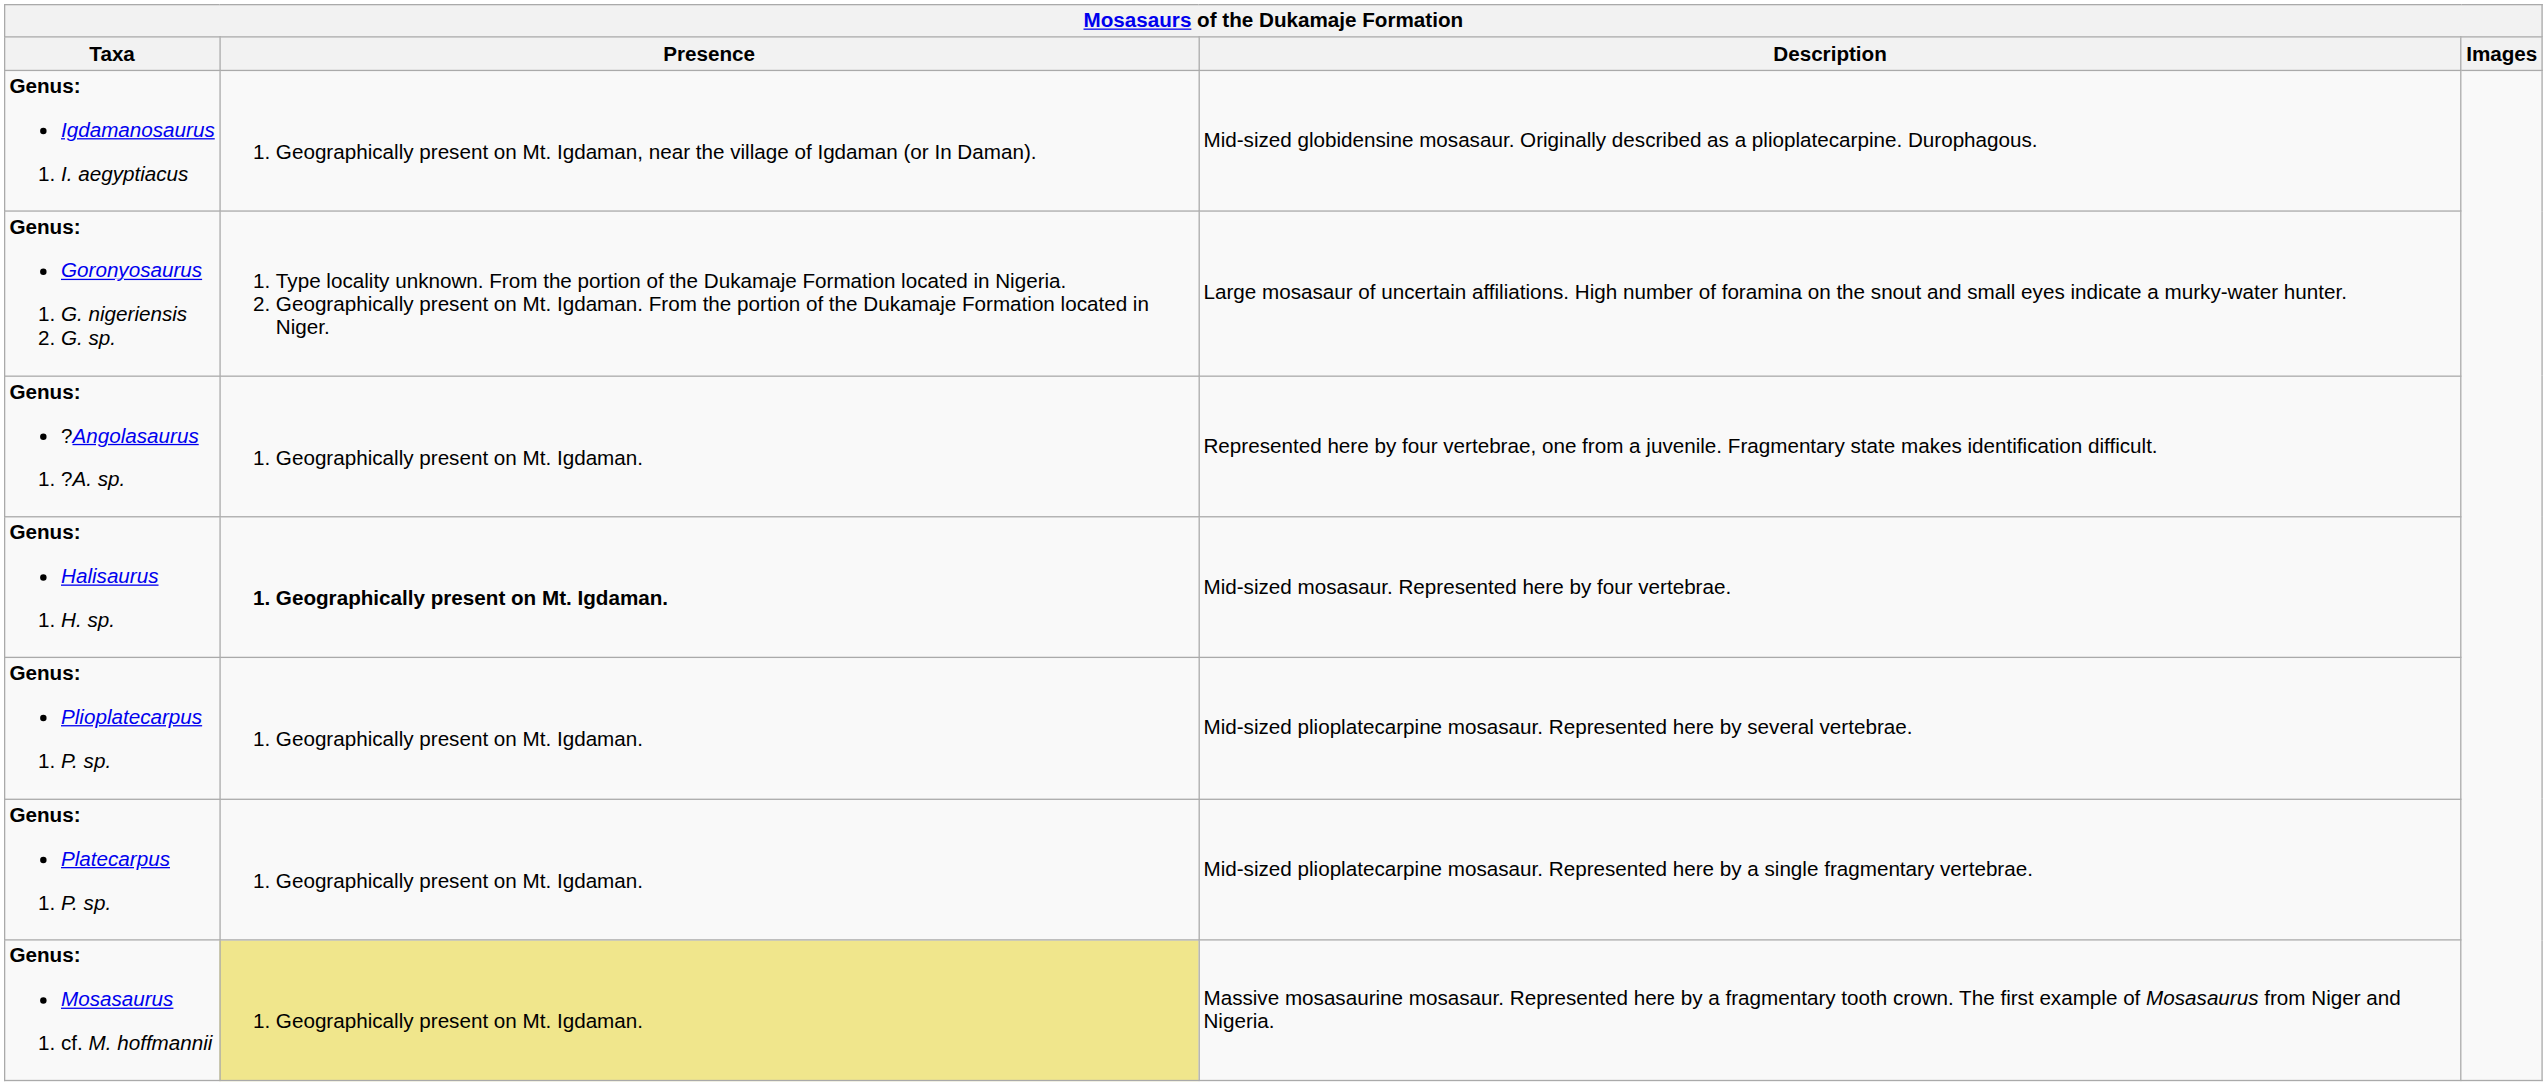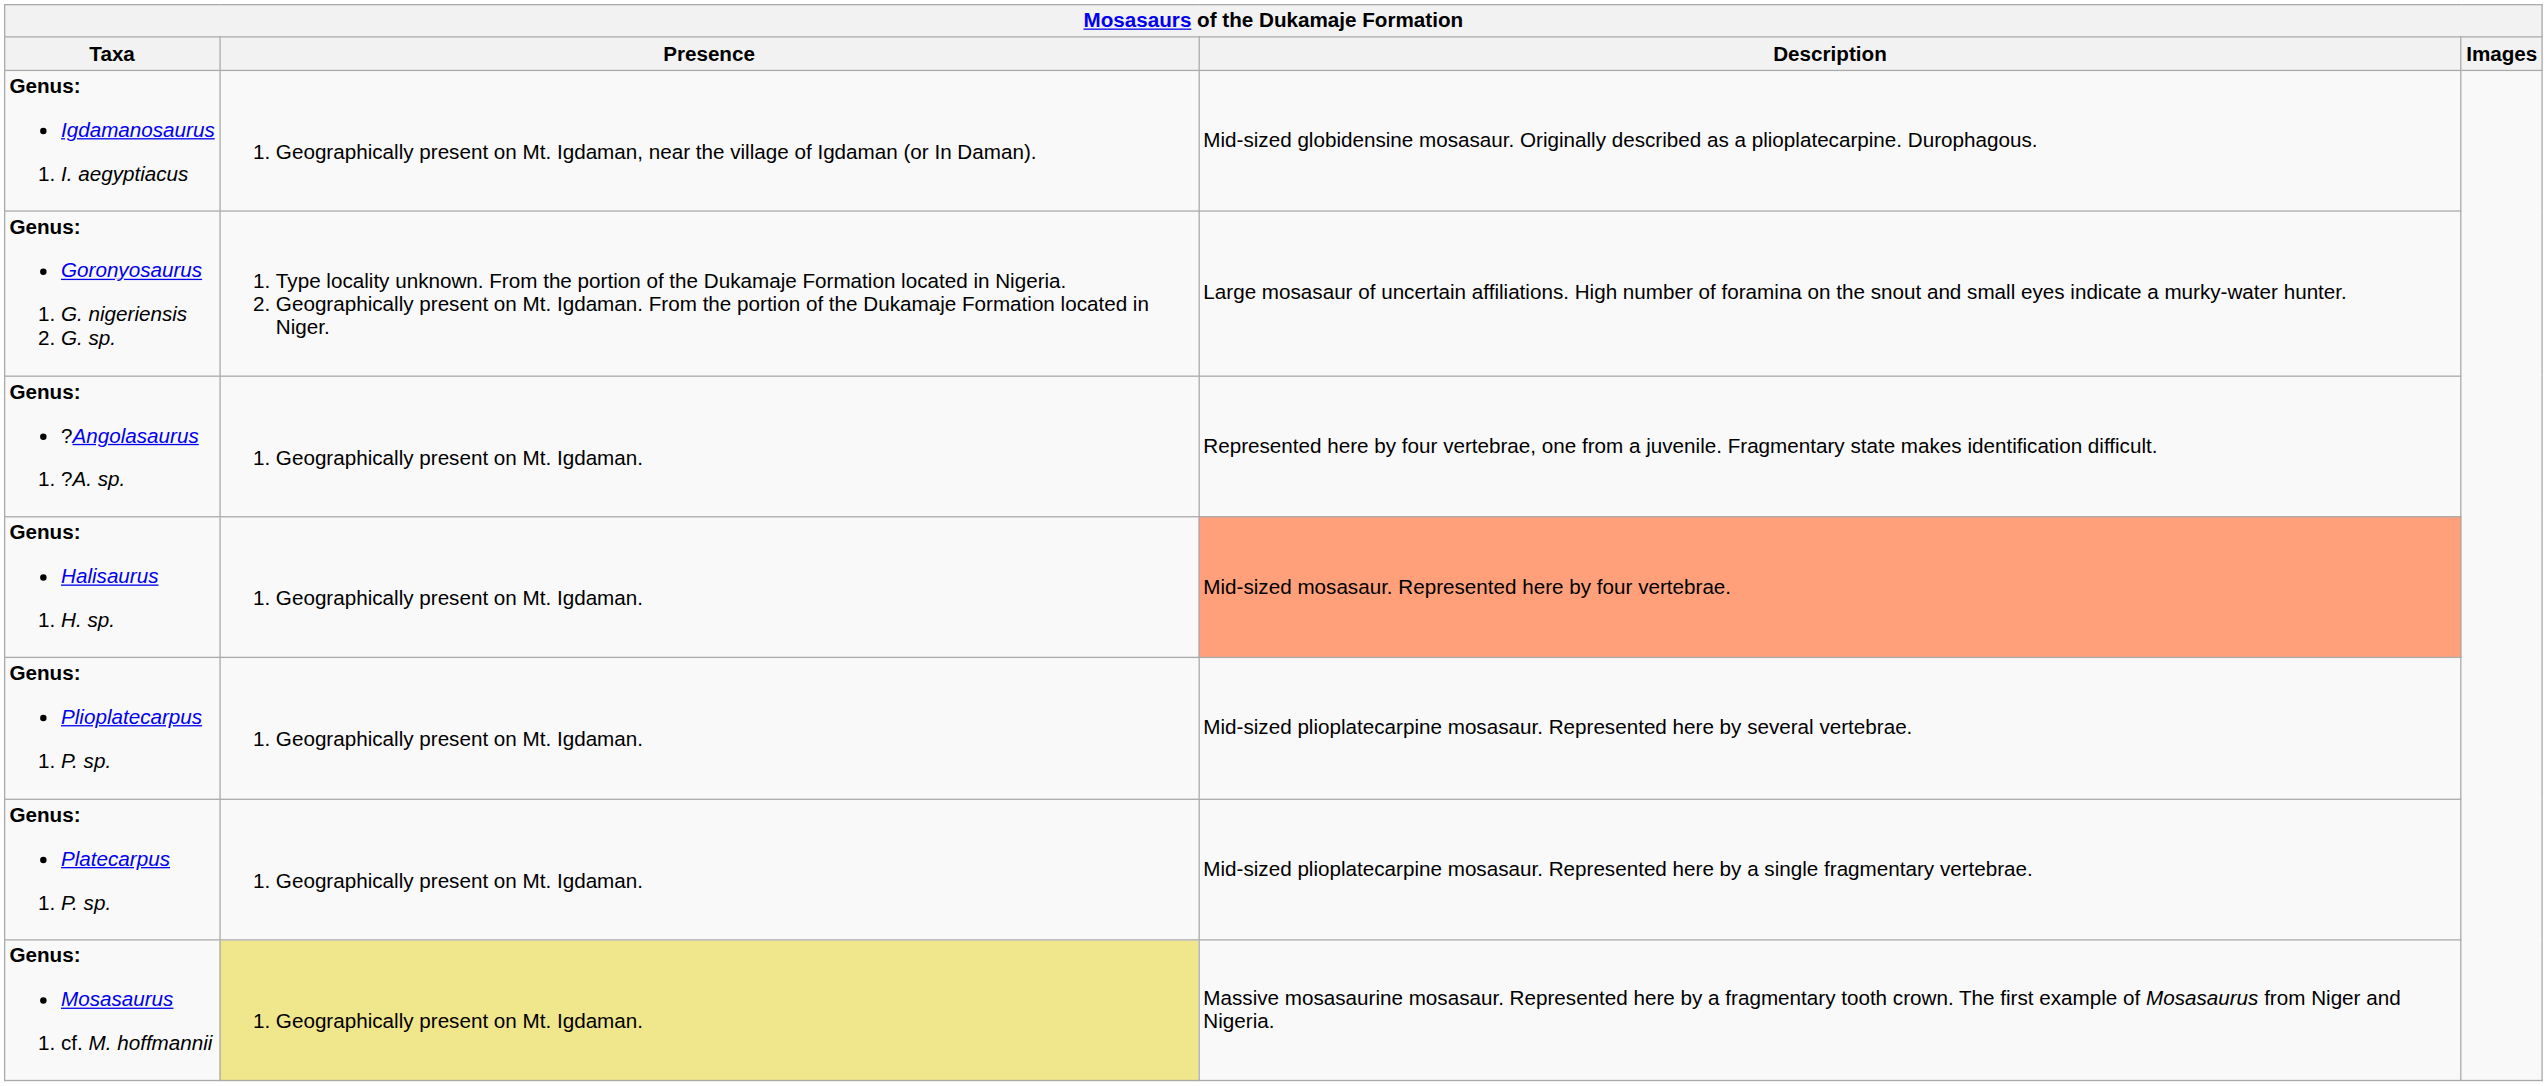(709, 599) bold -> (709, 599) normal
(1467, 587) no background -> (1467, 587) lightsalmon background
